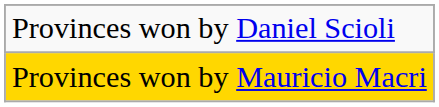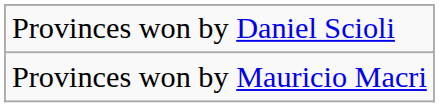(219, 76) gold background -> (219, 76) no background
